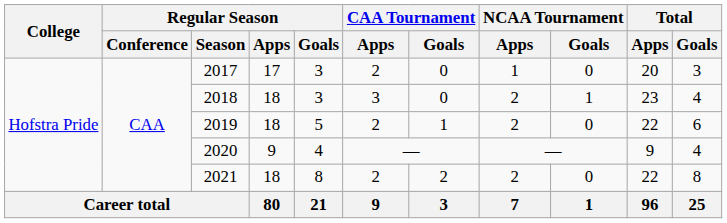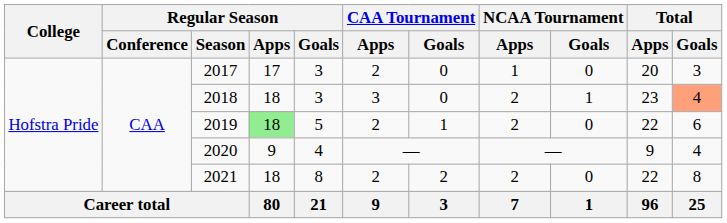(697, 97) no background -> (697, 97) lightsalmon background
(272, 124) no background -> (272, 124) lightgreen background
